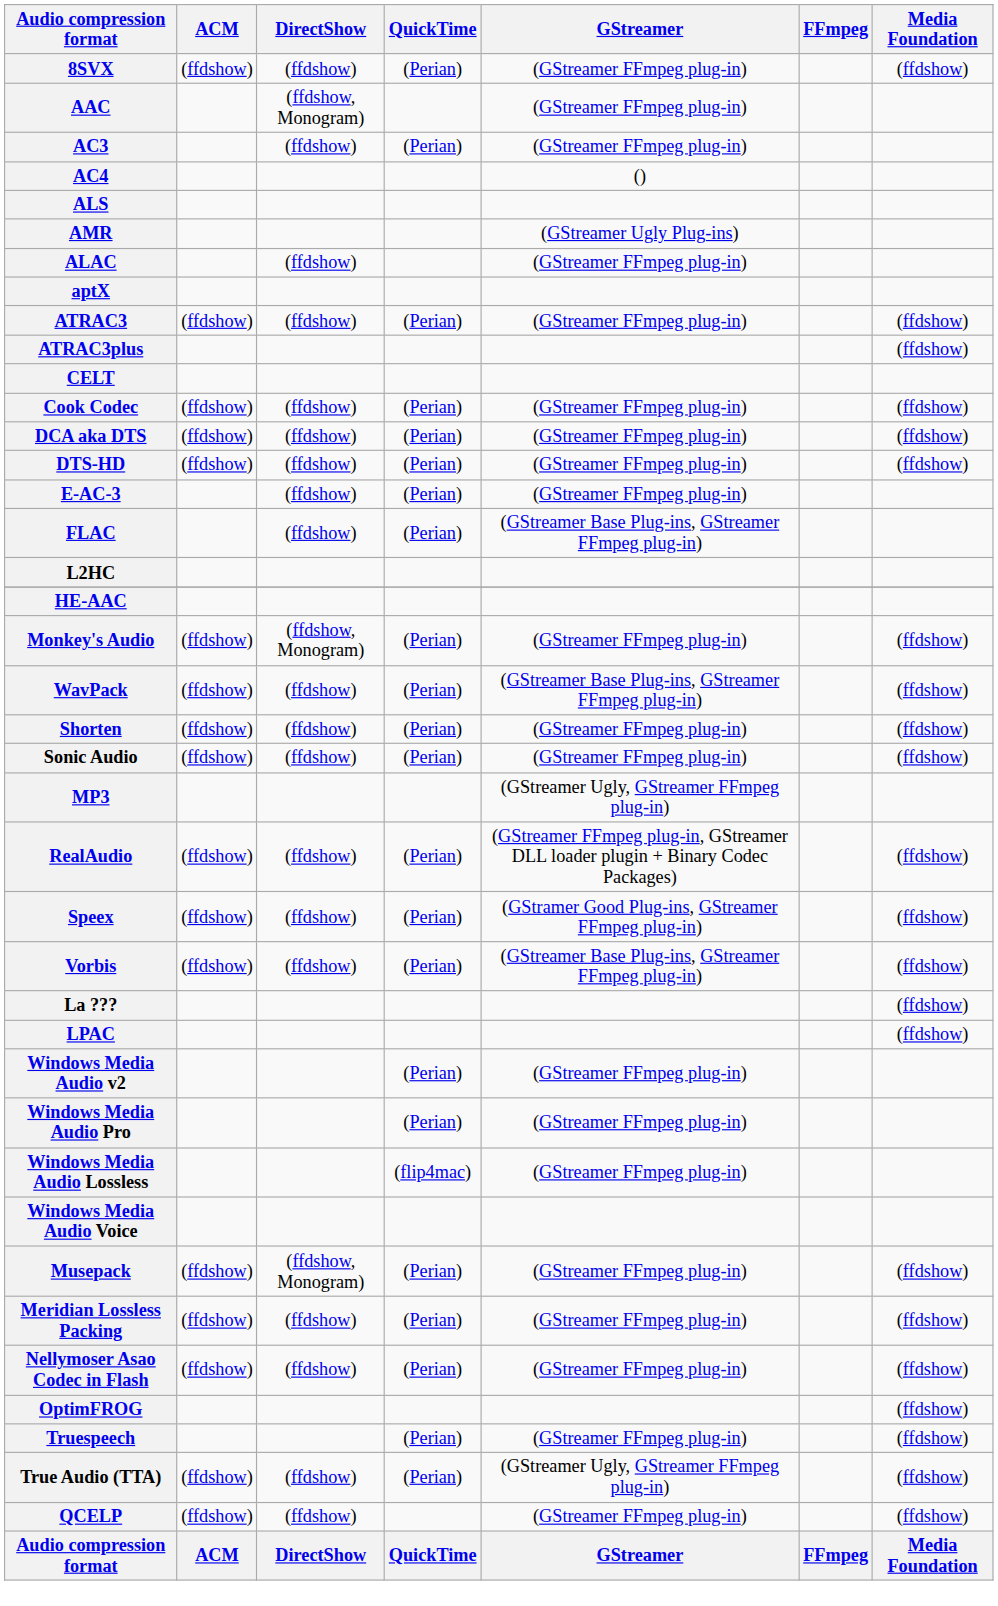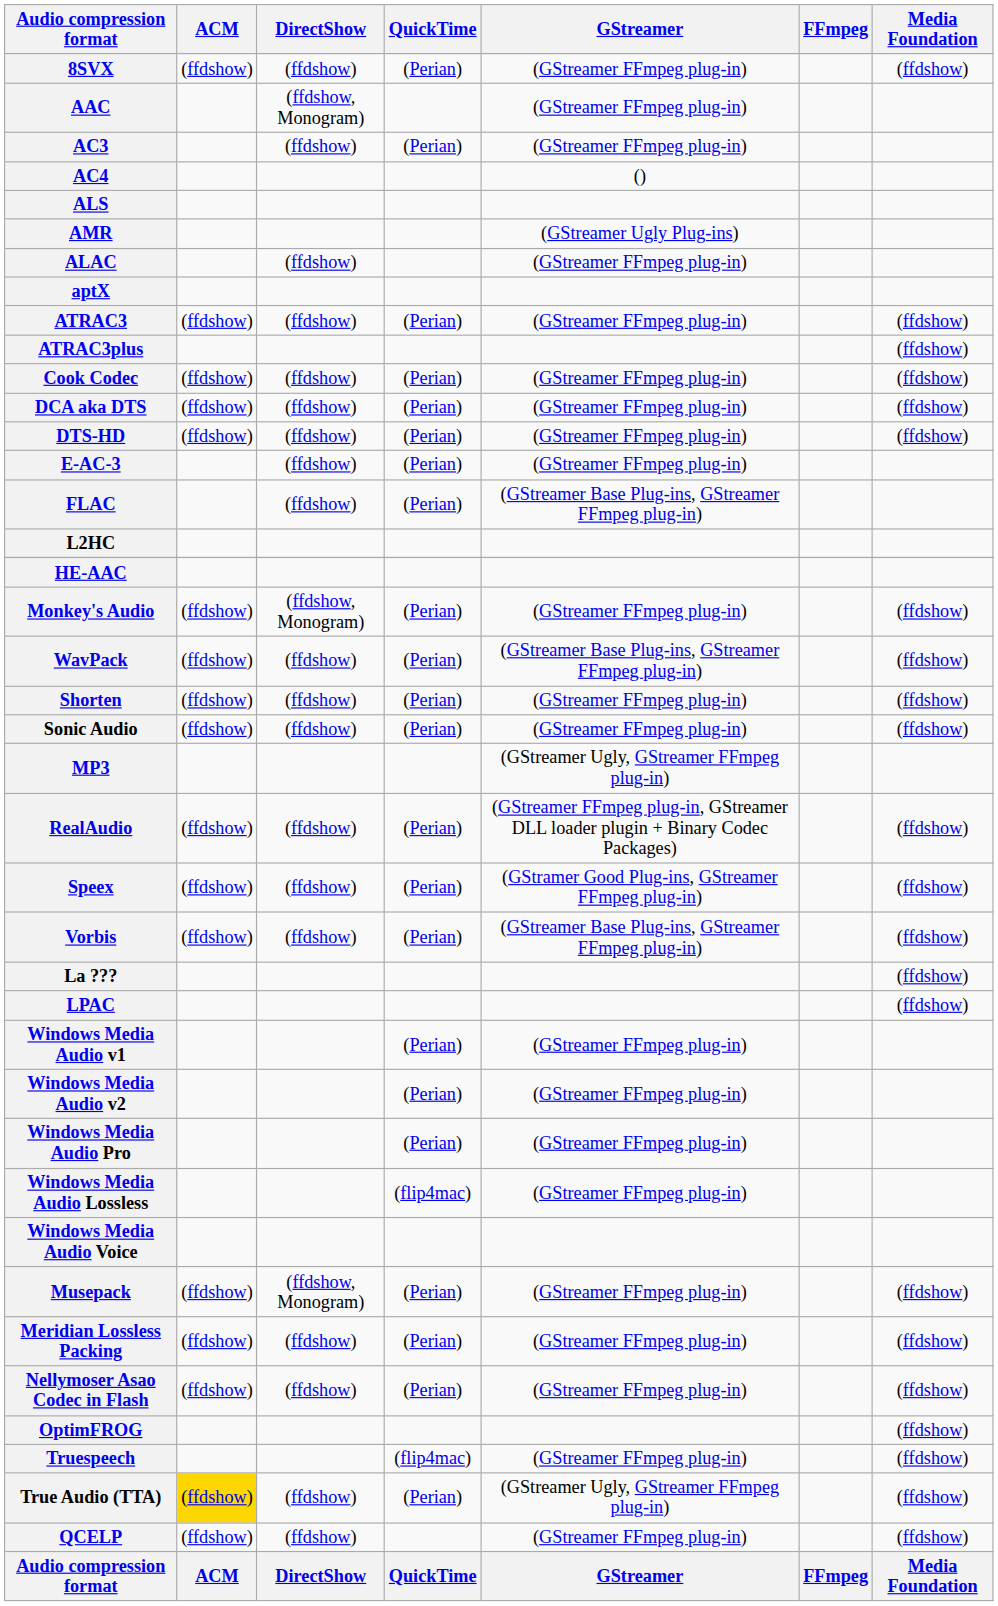- row: (91, 378)
+ row: (91, 1044)
(433, 1438) (Perian) -> (433, 1458) (flip4mac)
(217, 1477) no background -> (217, 1497) gold background
